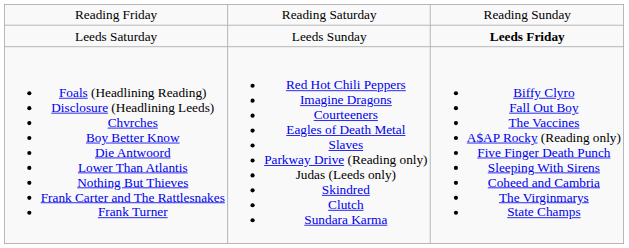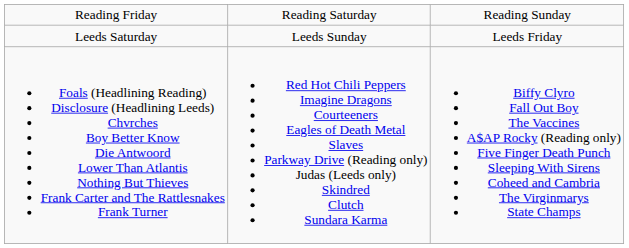(527, 36) bold -> (527, 36) normal
